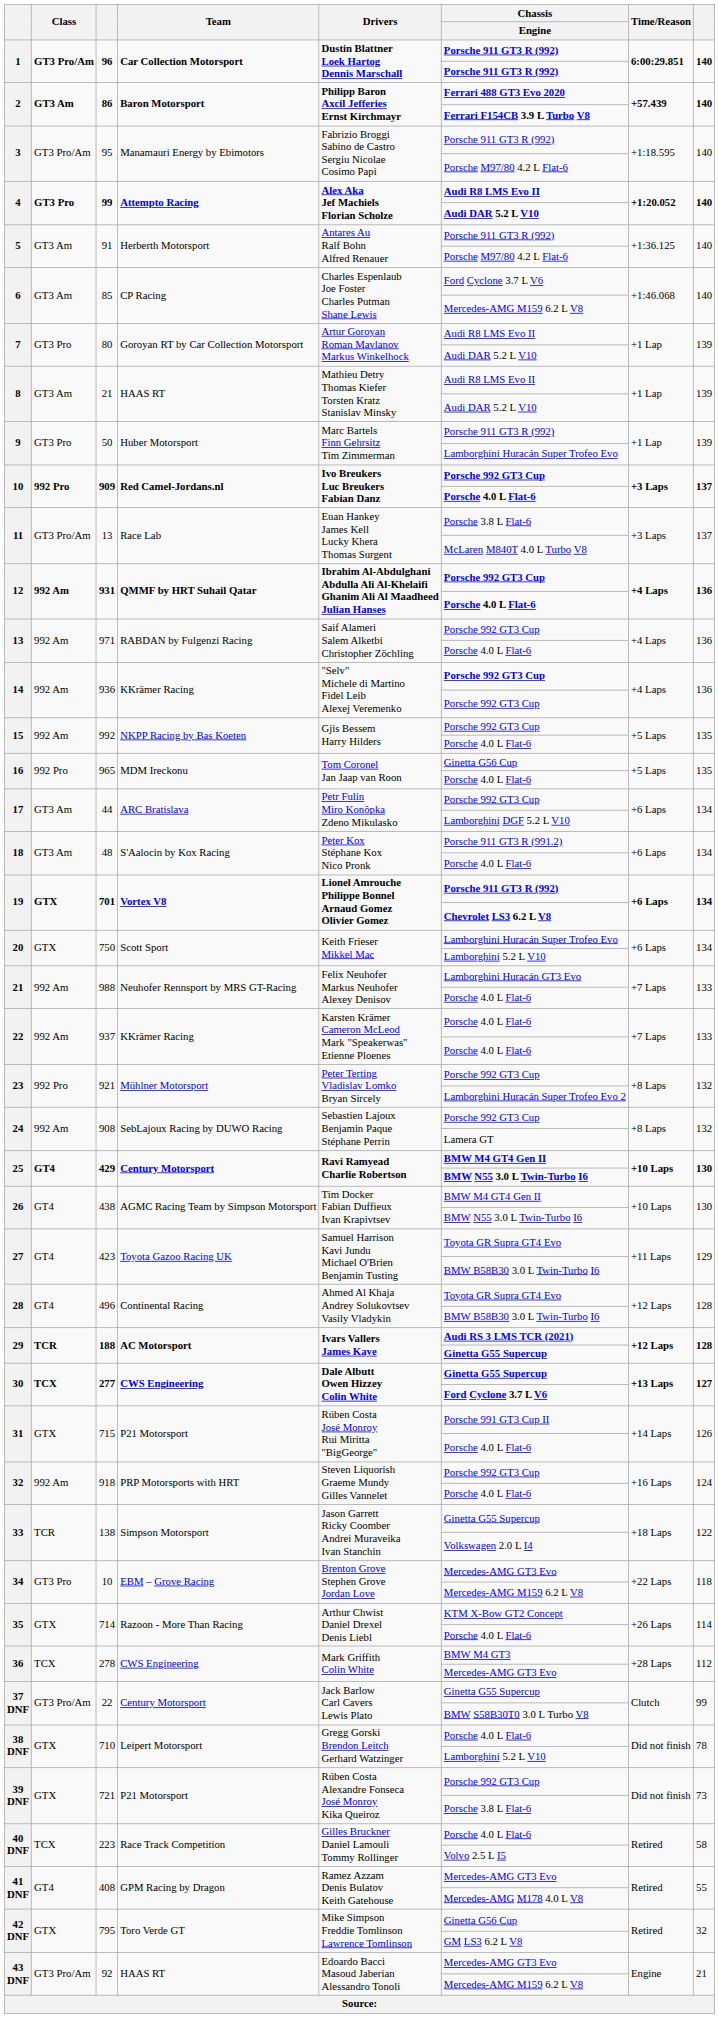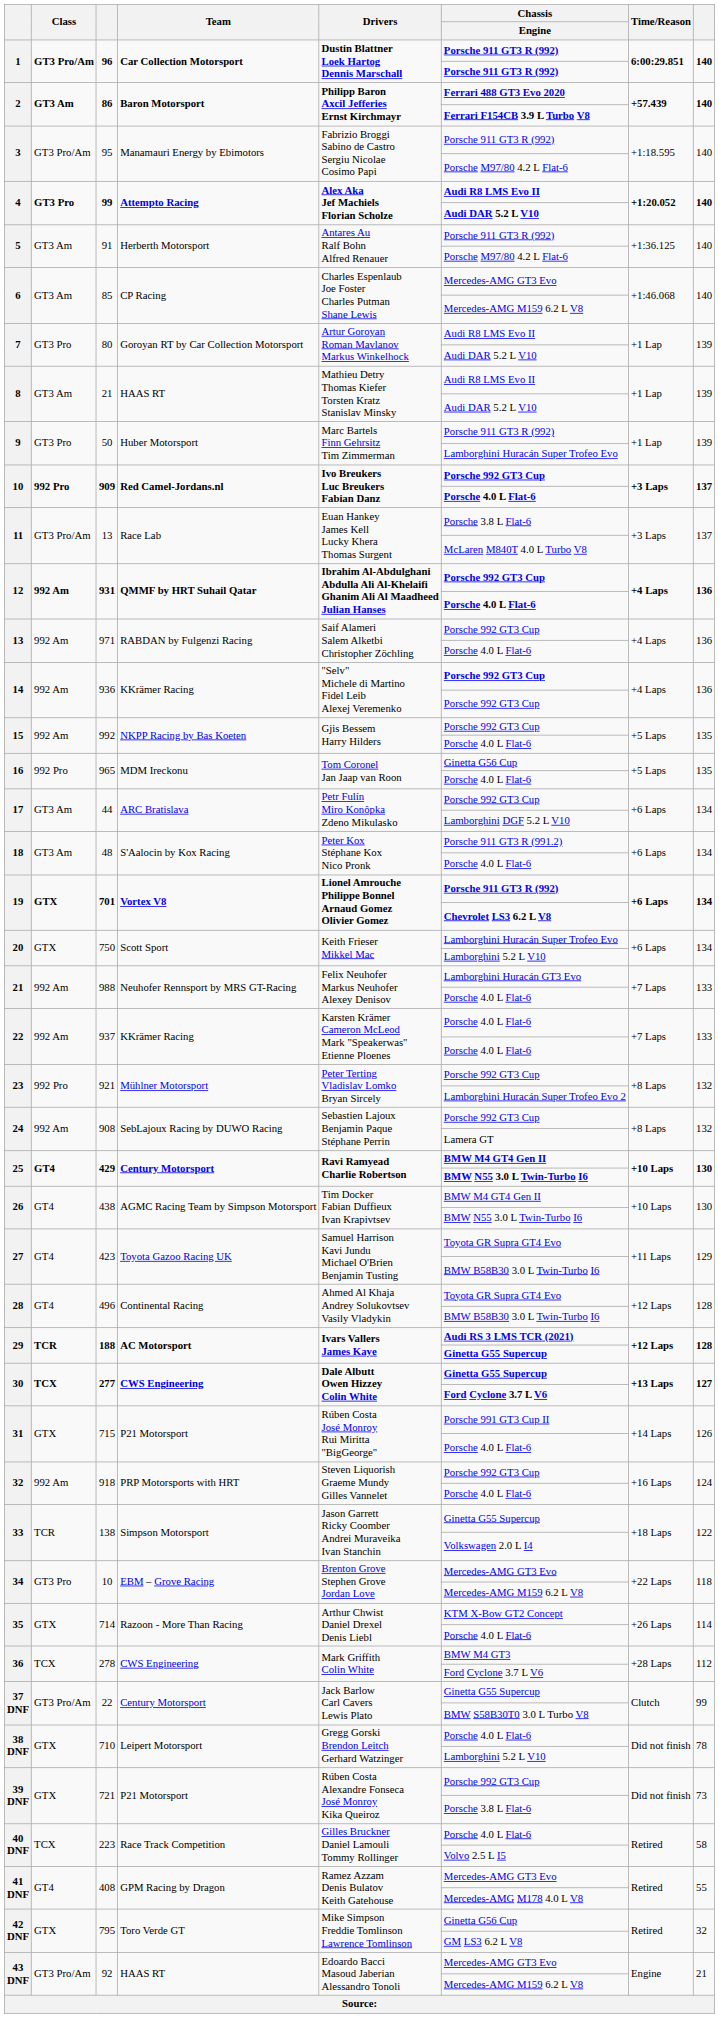(494, 281) Ford Cyclone 3.7 L V6 -> (500, 281) Mercedes-AMG GT3 Evo
(500, 1672) Mercedes-AMG GT3 Evo -> (494, 1672) Ford Cyclone 3.7 L V6
